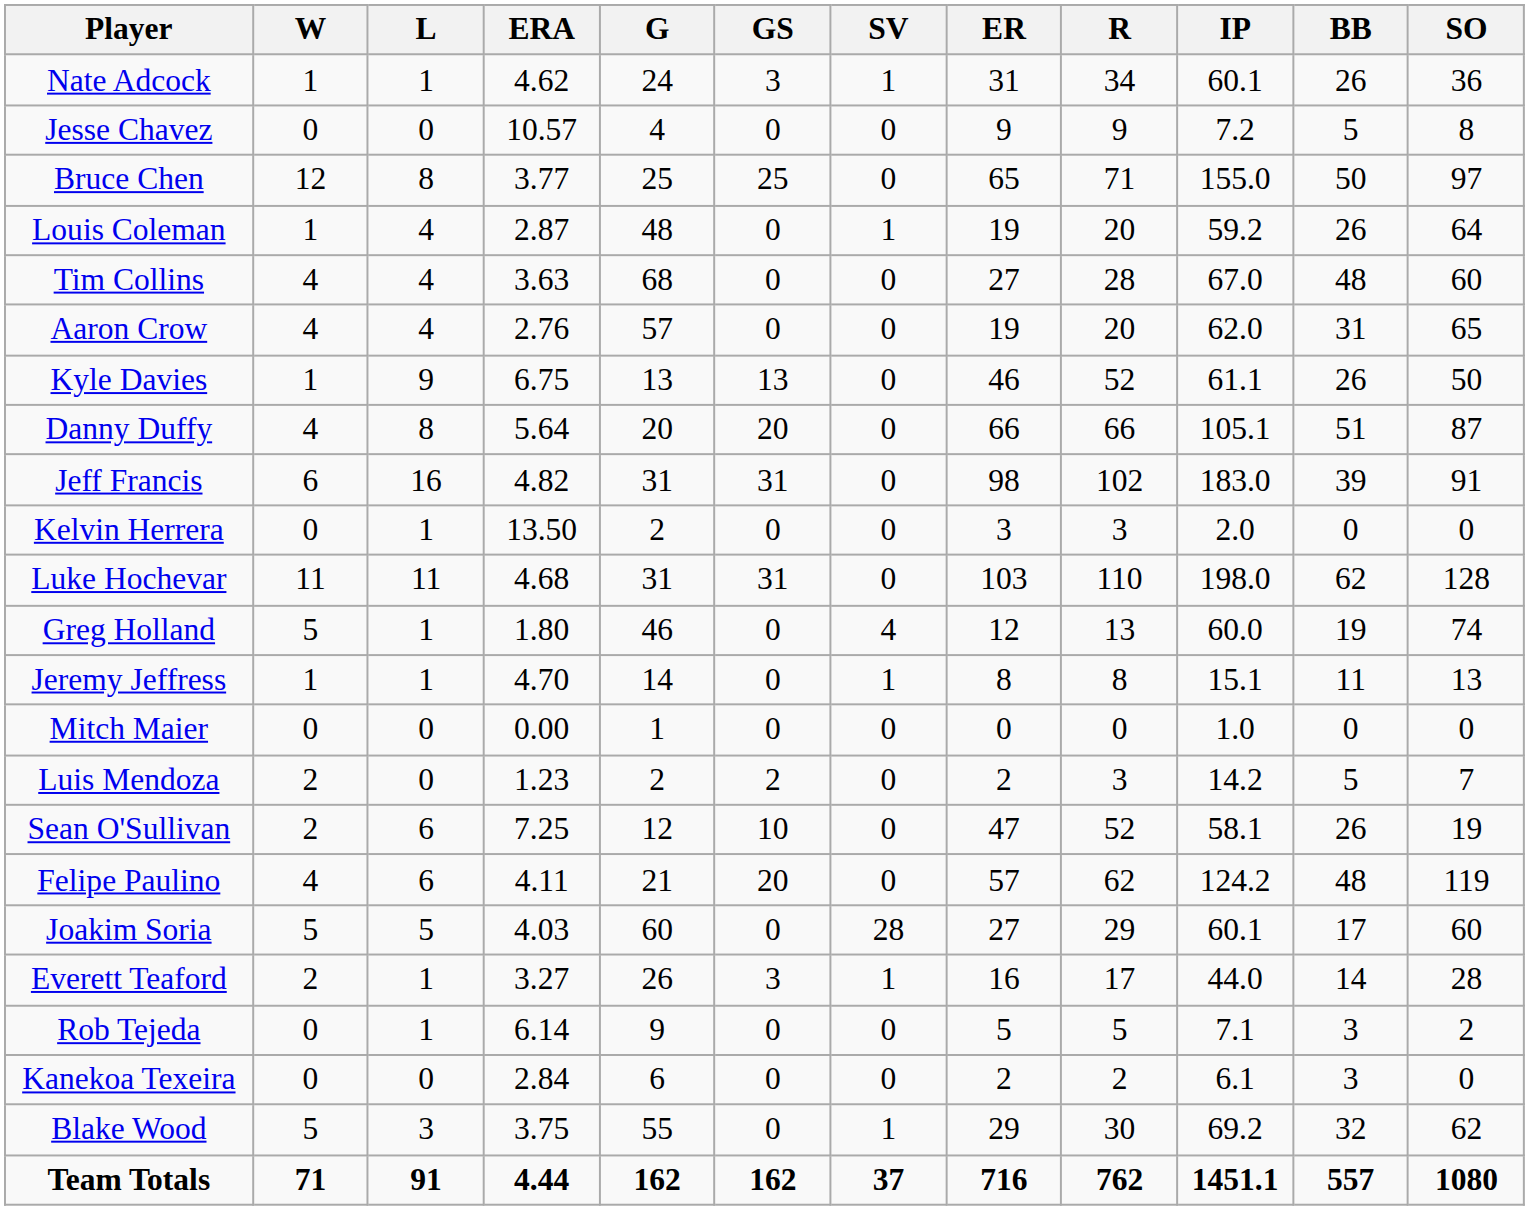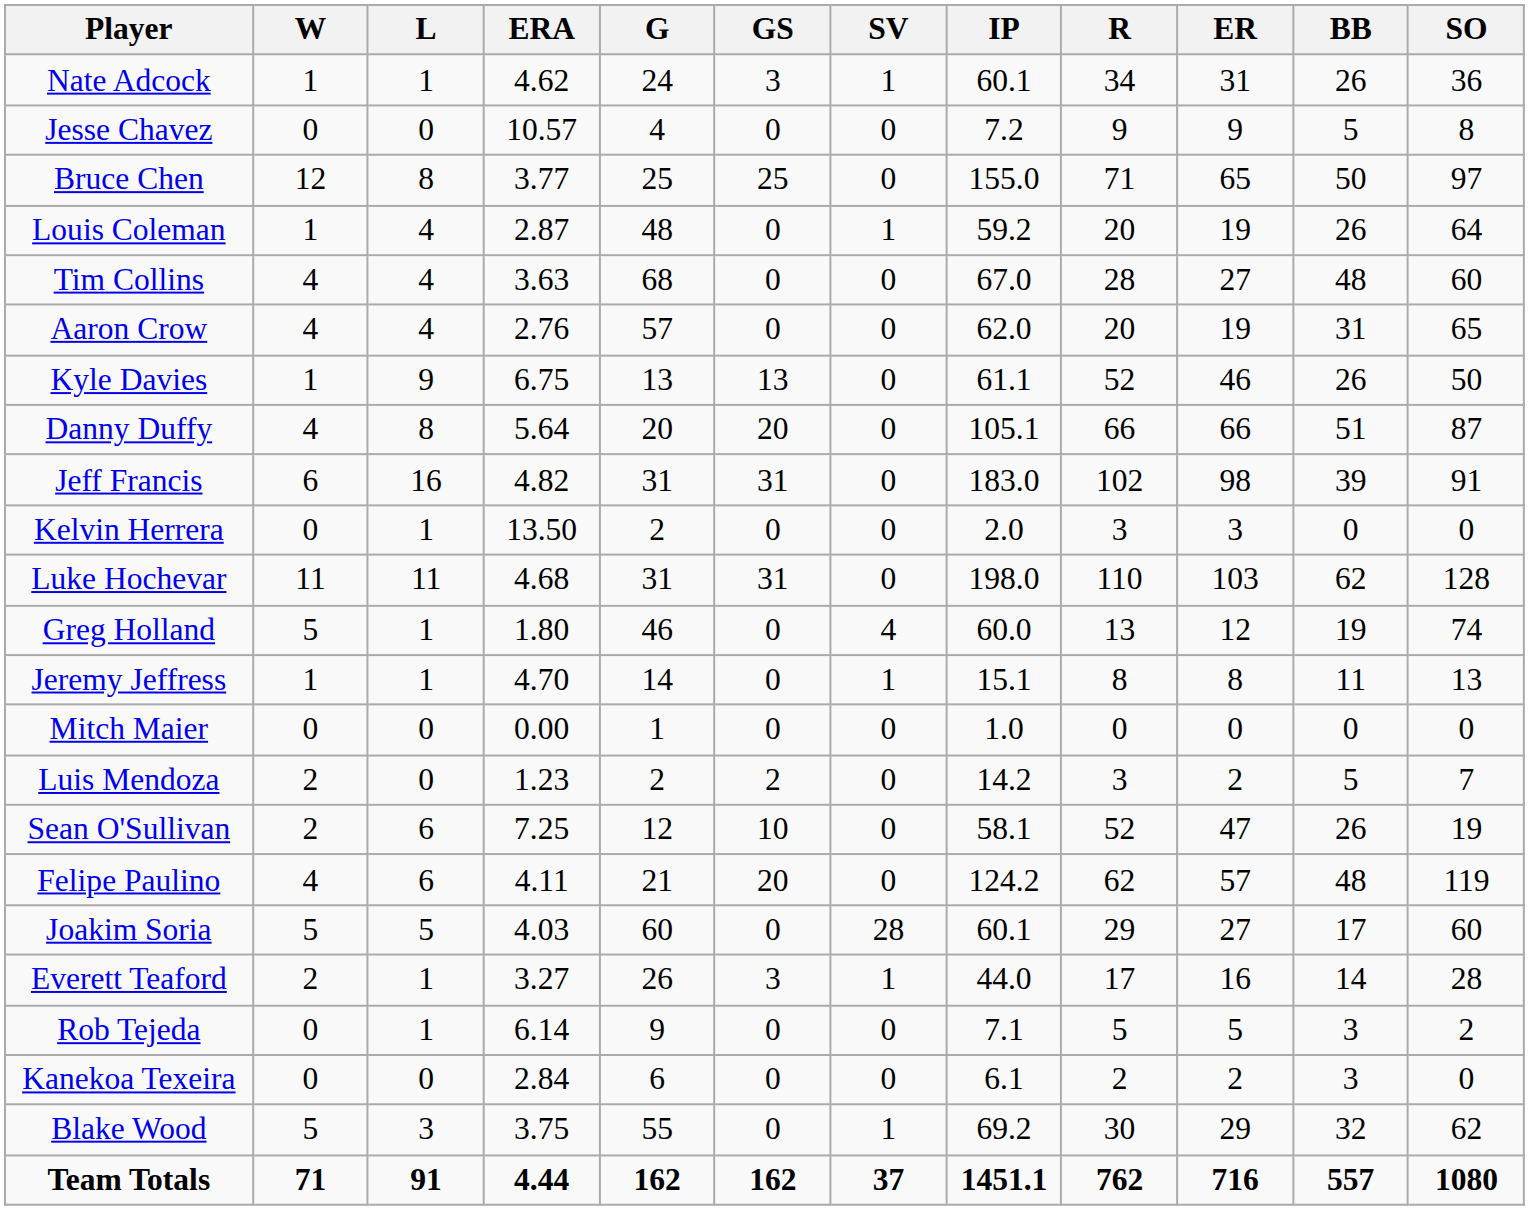columns swapped: (1235, 29) <-> (1004, 29)
